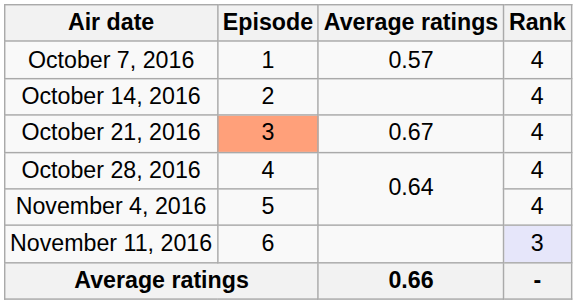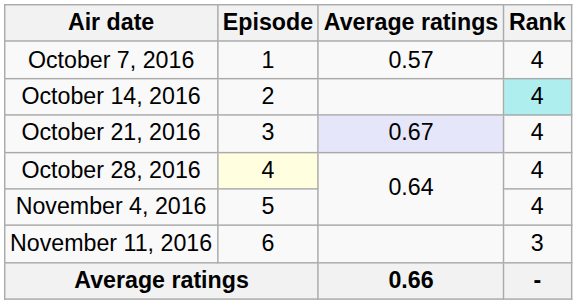(537, 96) no background -> (537, 96) paleturquoise background
(268, 133) lightsalmon background -> (268, 133) no background
(411, 133) no background -> (411, 133) lavender background
(268, 170) no background -> (268, 170) lightyellow background
(537, 243) lavender background -> (537, 243) no background
